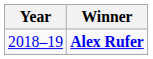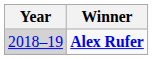(36, 41) no background -> (36, 41) lightgrey background
